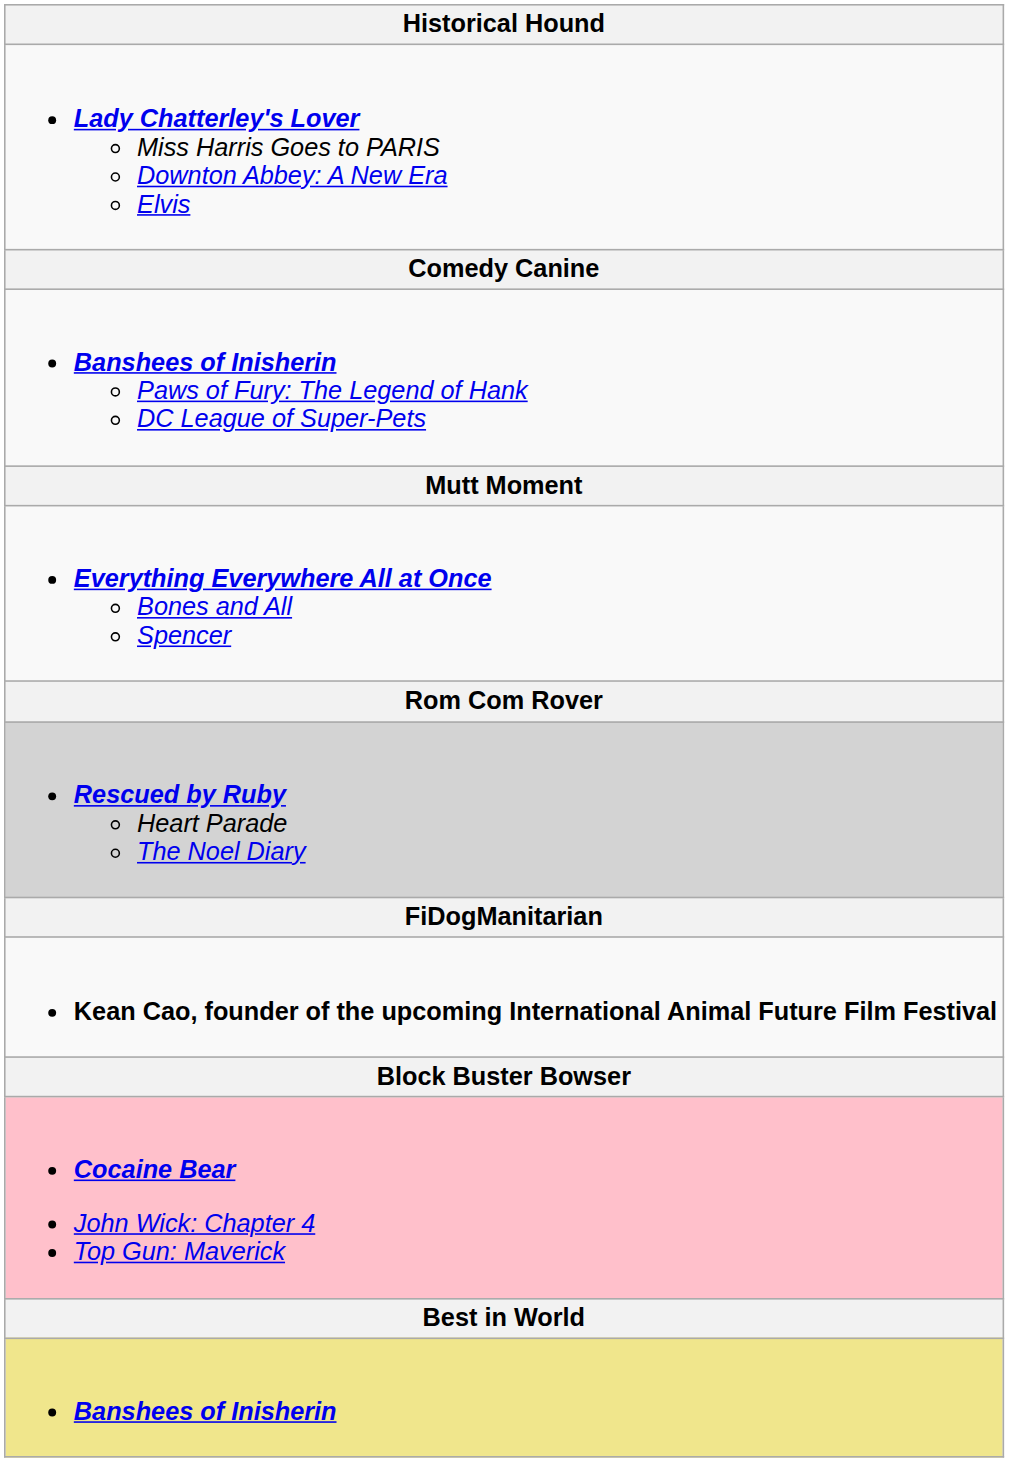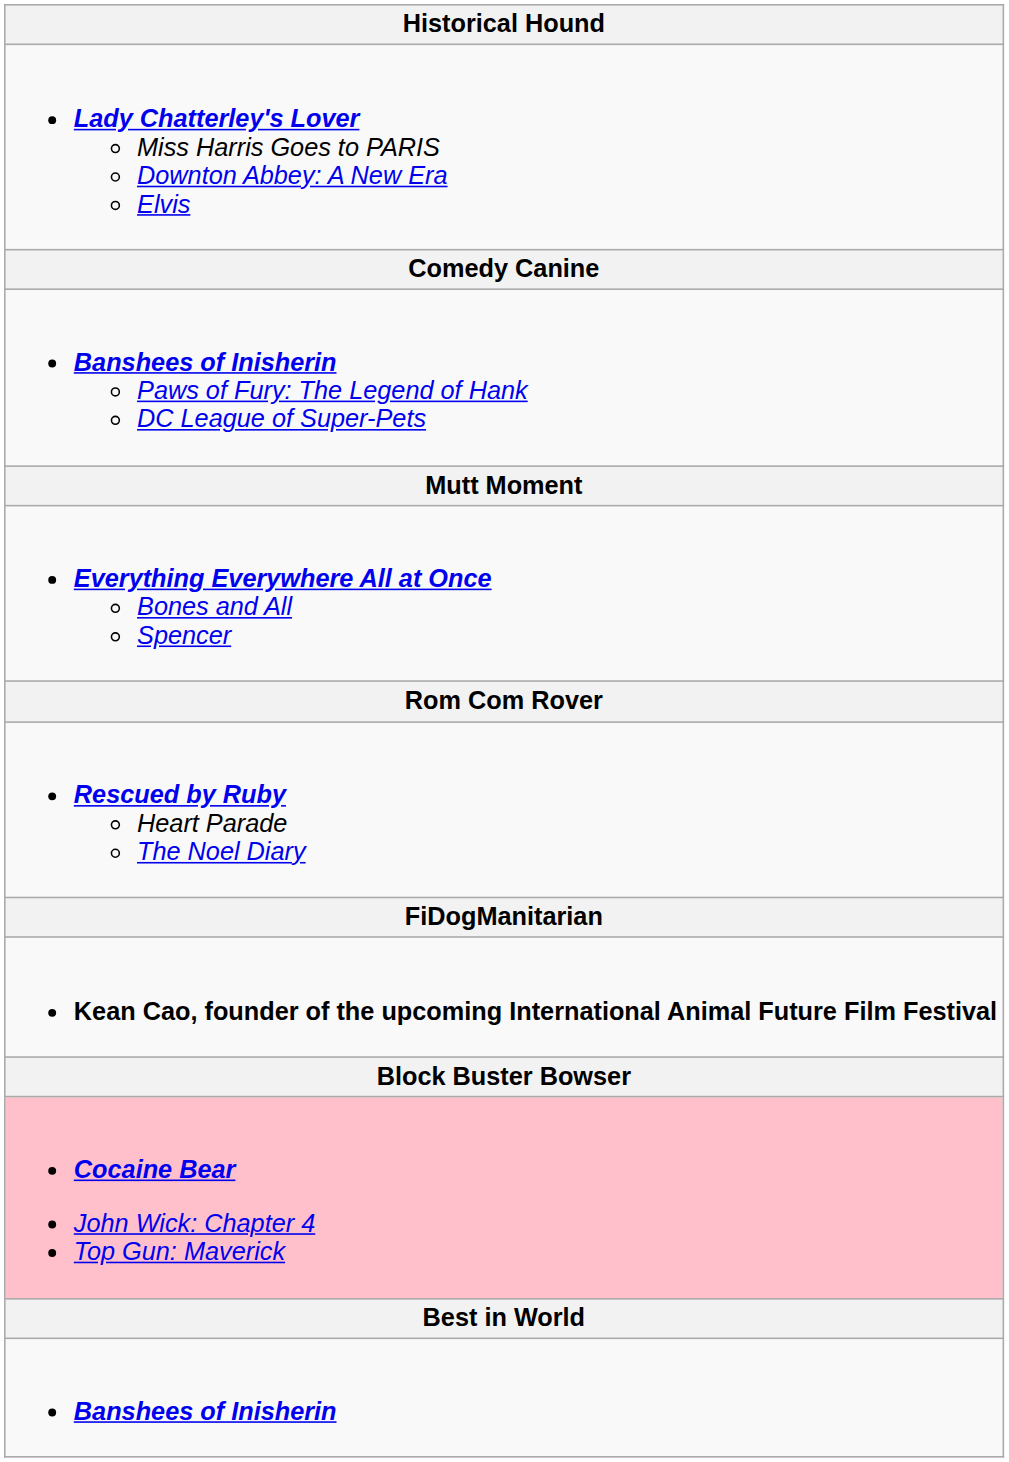(504, 824) lightgrey background -> (504, 824) no background
(504, 1412) khaki background -> (504, 1412) no background
